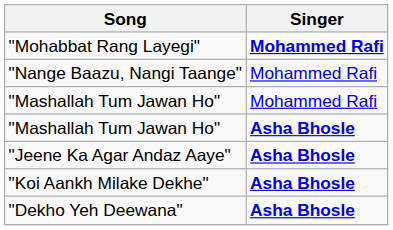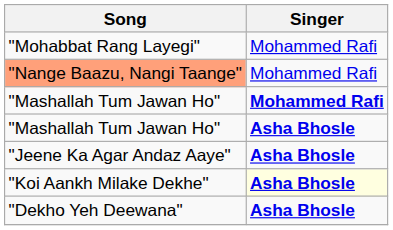(317, 46) bold -> (314, 46) normal
(125, 73) no background -> (125, 73) lightsalmon background
(314, 101) normal -> (317, 101) bold
(302, 183) no background -> (302, 183) lightyellow background
